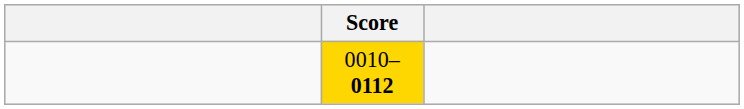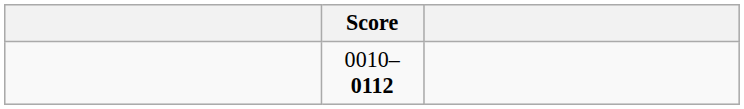(372, 72) gold background -> (372, 72) no background
